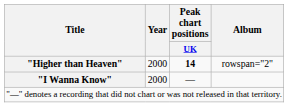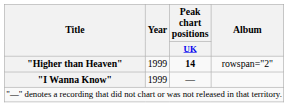(157, 64) 2000 -> (157, 64) 1999
(157, 79) 2000 -> (157, 79) 1999
